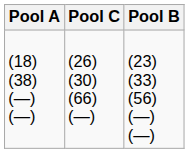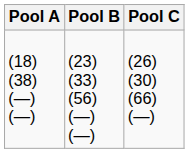columns swapped: (154, 17) <-> (94, 17)
